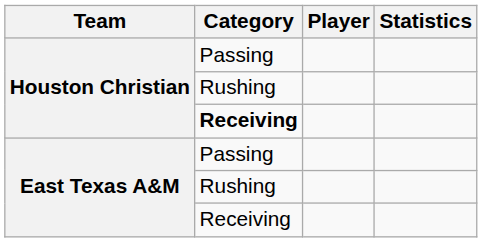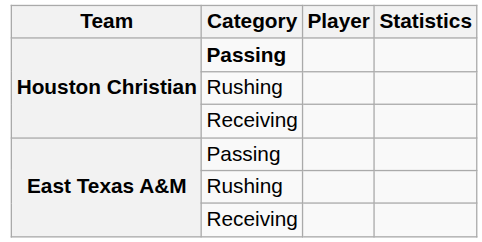(237, 54) normal -> (246, 54) bold
(249, 120) bold -> (252, 120) normal
